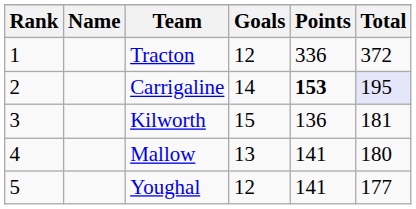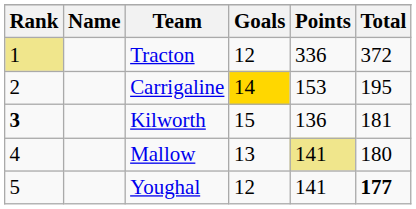(15, 54) no background -> (15, 54) khaki background
(245, 87) no background -> (245, 87) gold background
(311, 87) bold -> (311, 87) normal
(376, 87) lavender background -> (376, 87) no background
(15, 120) normal -> (15, 120) bold
(311, 154) no background -> (311, 154) khaki background
(376, 187) normal -> (376, 187) bold
